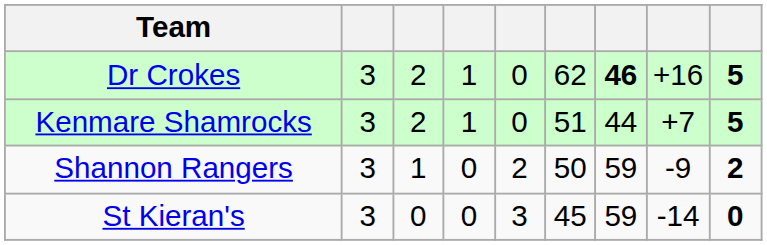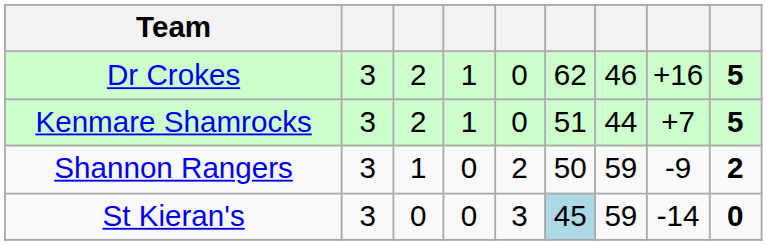(621, 74) bold -> (621, 74) normal
(570, 215) no background -> (570, 215) lightblue background
